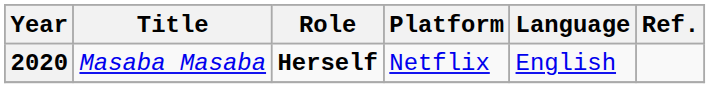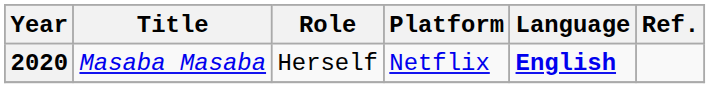(328, 63) bold -> (328, 63) normal
(566, 63) normal -> (566, 63) bold
